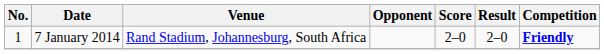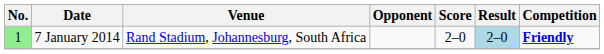(18, 37) no background -> (18, 37) lightgreen background
(497, 37) no background -> (497, 37) lightblue background
